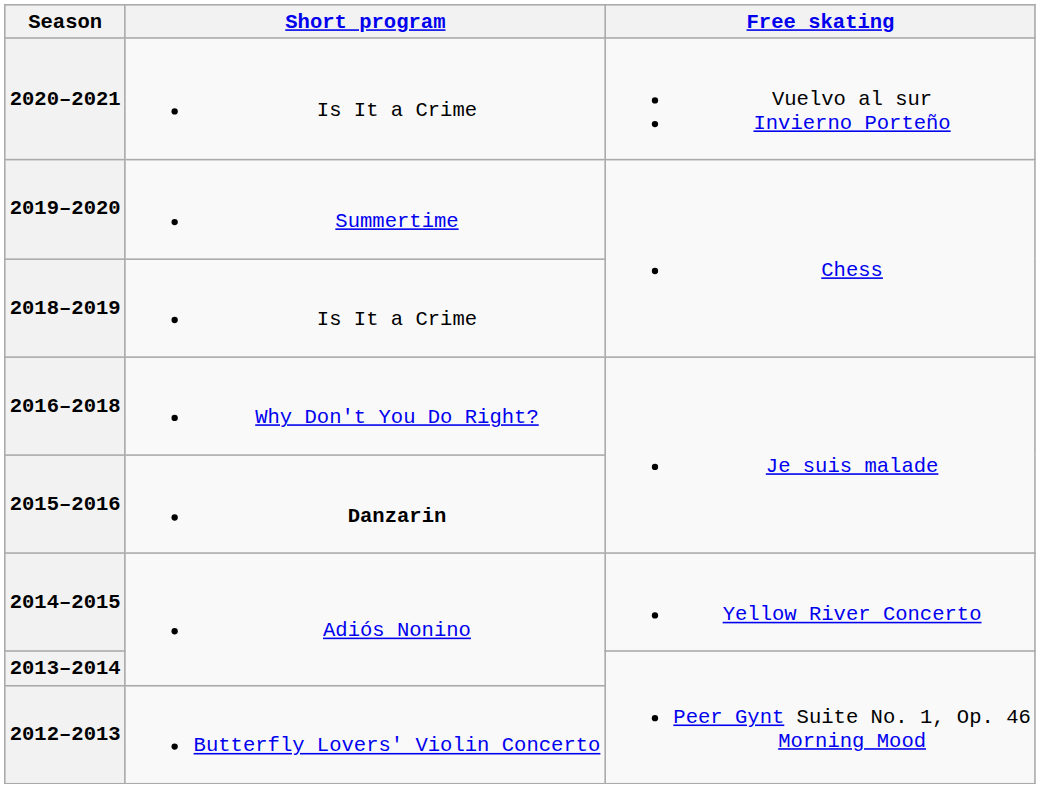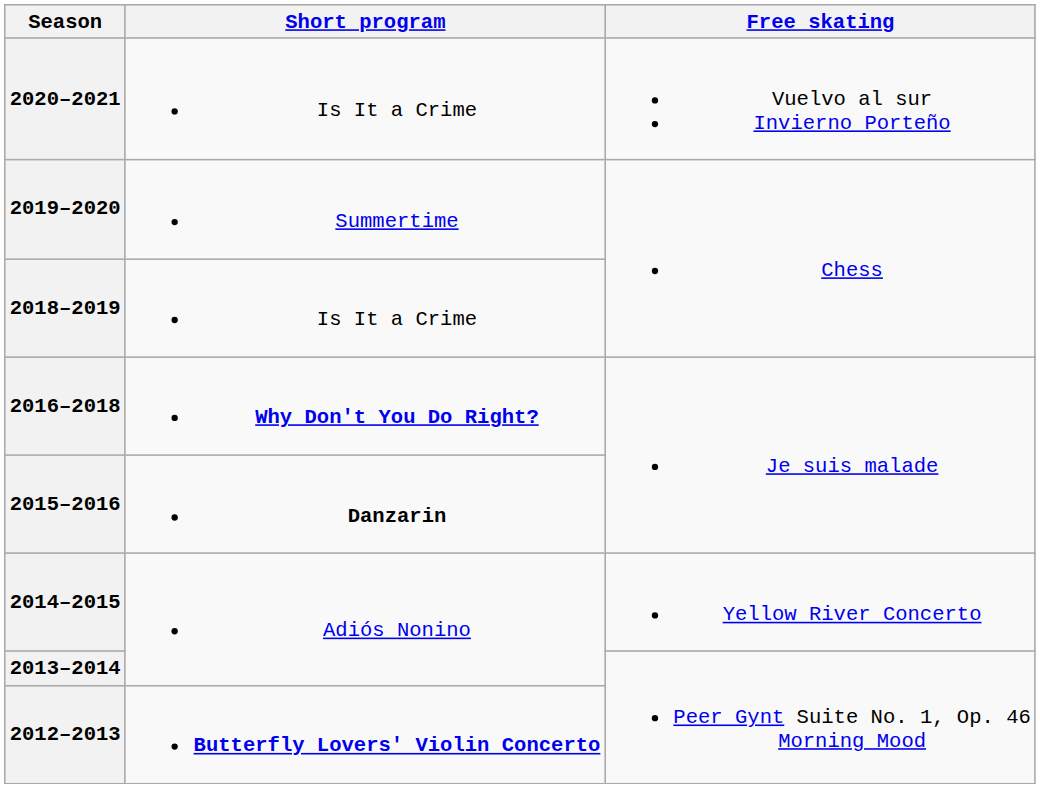(365, 418) normal -> (365, 418) bold
(365, 746) normal -> (365, 746) bold
